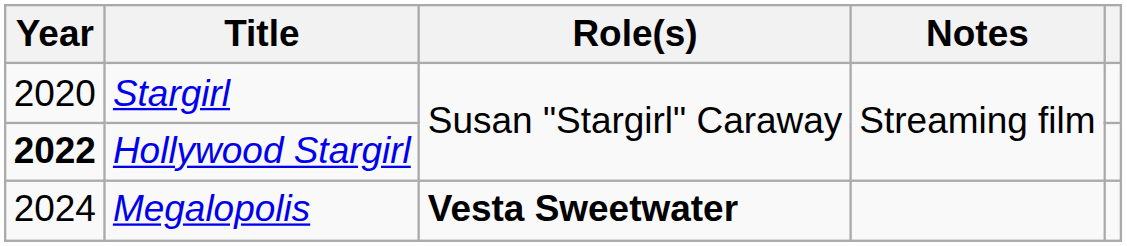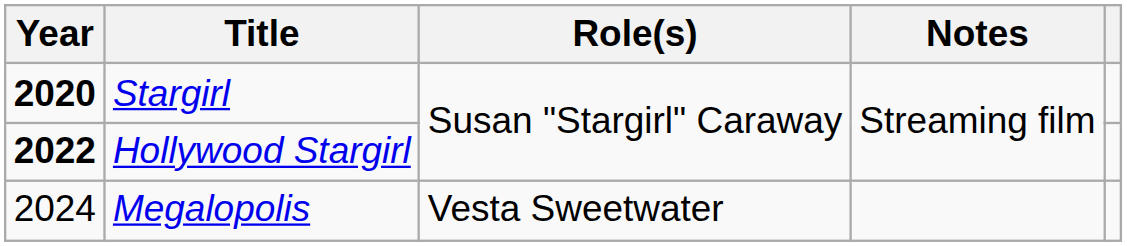(55, 92) normal -> (55, 92) bold
(583, 209) bold -> (576, 209) normal
